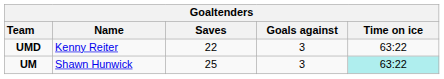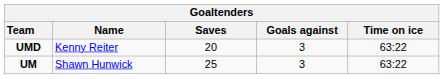(211, 47) 22 -> (211, 47) 20
(393, 64) paleturquoise background -> (393, 64) no background
